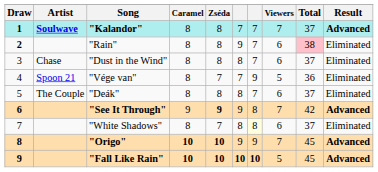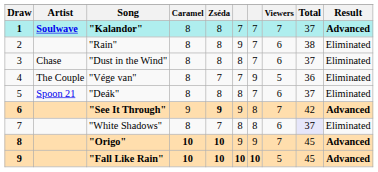(19, 45) bold -> (19, 45) normal
(310, 45) pink background -> (310, 45) no background
(56, 77) Spoon 21 -> (60, 77) The Couple
(60, 93) The Couple -> (56, 93) Spoon 21
(255, 126) lightyellow background -> (255, 126) no background
(310, 126) no background -> (310, 126) lavender background
